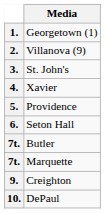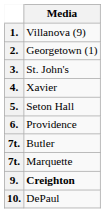(62, 32) Georgetown (1) -> (56, 32) Villanova (9)
(56, 51) Villanova (9) -> (62, 51) Georgetown (1)
(52, 106) Providence -> (50, 106) Seton Hall
(50, 125) Seton Hall -> (52, 125) Providence
(49, 180) normal -> (51, 180) bold
